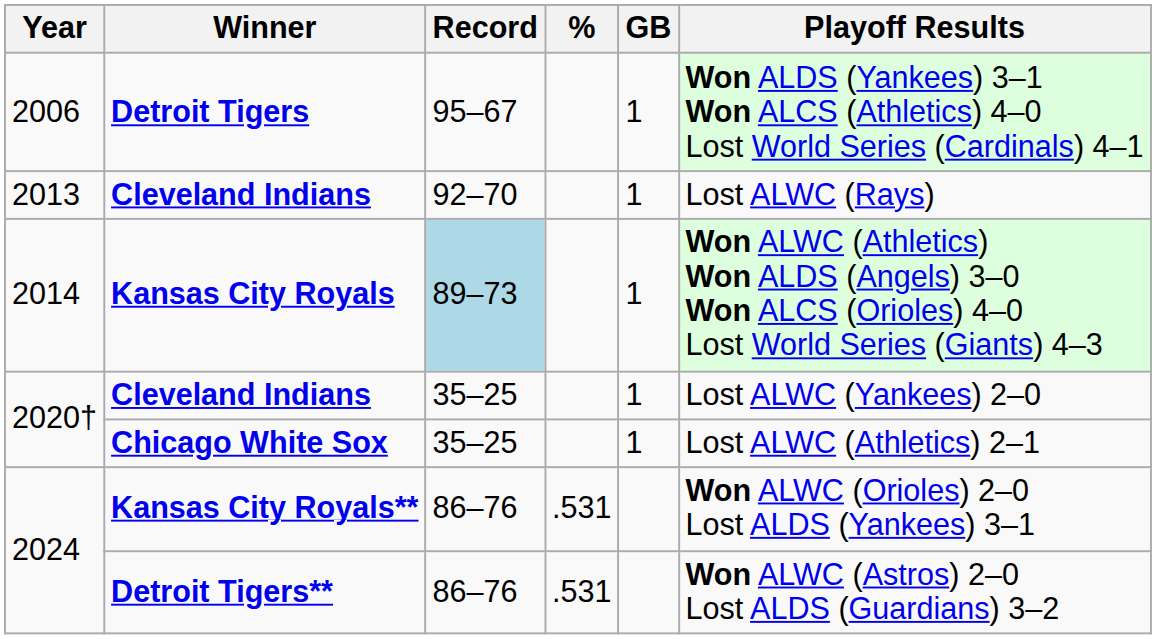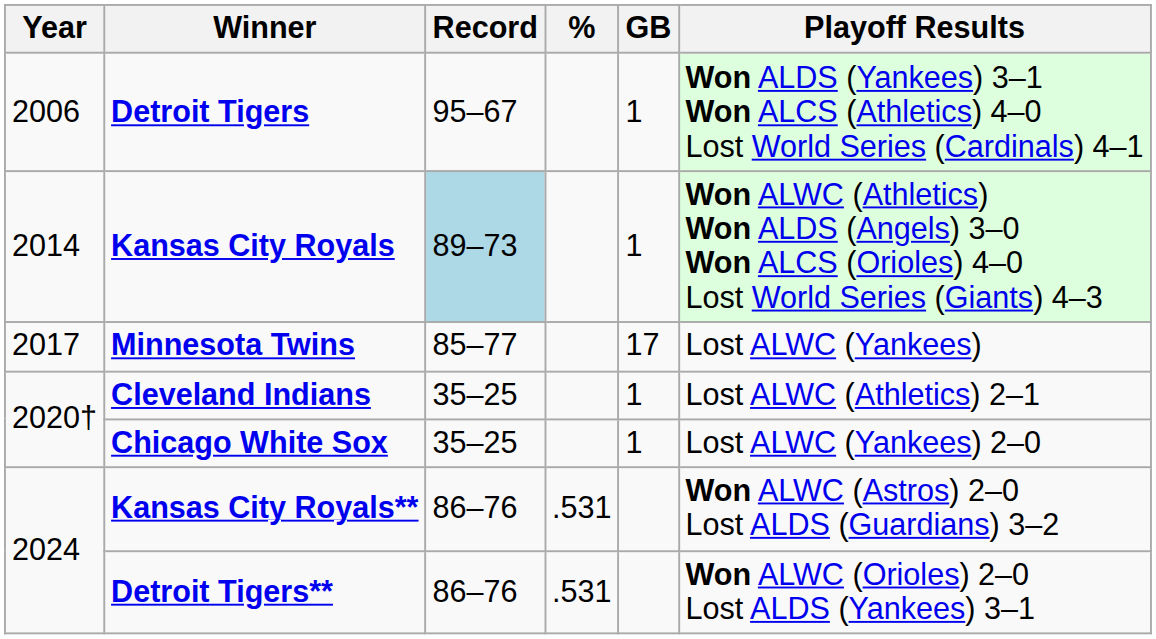- row: (46, 194)
+ row: (46, 346)
(863, 394) Lost ALWC (Yankees) 2–0 -> (863, 394) Lost ALWC (Athletics) 2–1
(863, 442) Lost ALWC (Athletics) 2–1 -> (863, 442) Lost ALWC (Yankees) 2–0
(860, 508) Won ALWC (Orioles) 2–0 Lost ALDS (Yankees) 3–1 -> (872, 508) Won ALWC (Astros) 2–0 Lost ALDS (Guardians) 3–2
(872, 591) Won ALWC (Astros) 2–0 Lost ALDS (Guardians) 3–2 -> (860, 591) Won ALWC (Orioles) 2–0 Lost ALDS (Yankees) 3–1
